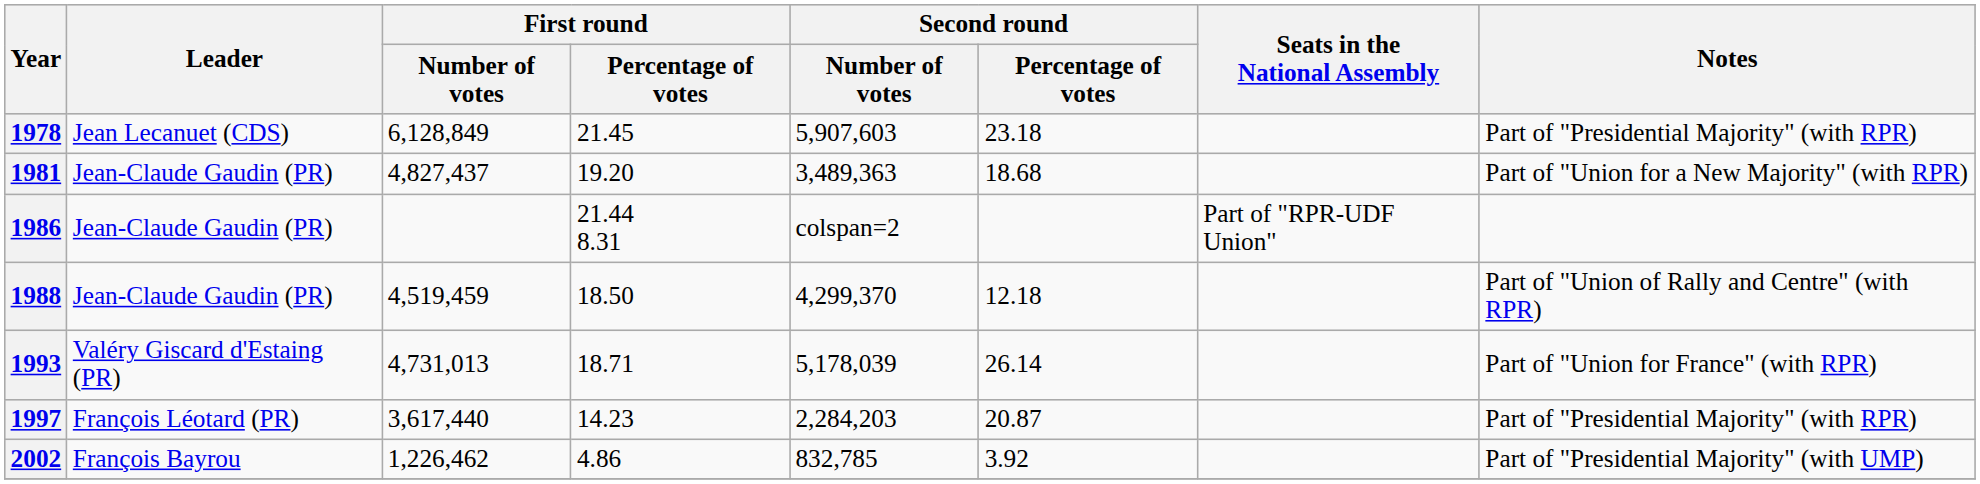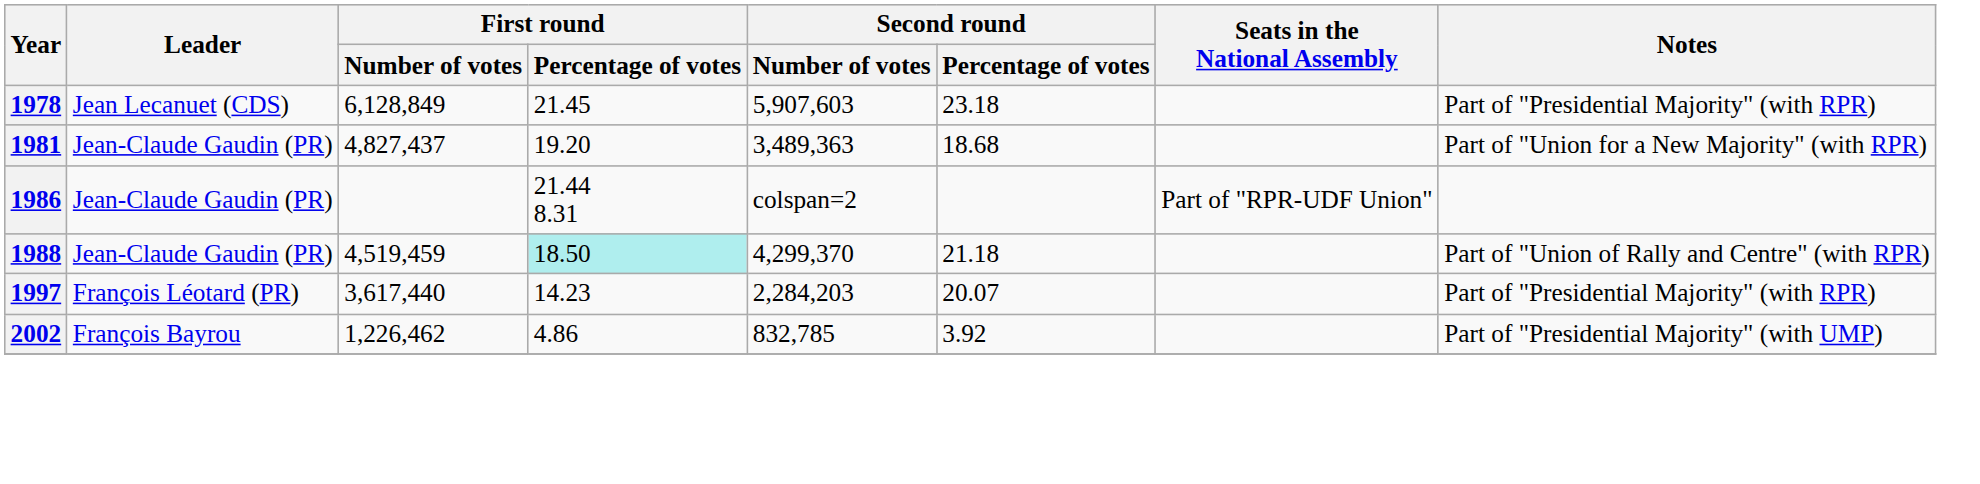(605, 296) no background -> (562, 253) paleturquoise background
(1013, 296) 12.18 -> (971, 253) 21.18
- row: (36, 364)
(1013, 418) 20.87 -> (971, 293) 20.07
